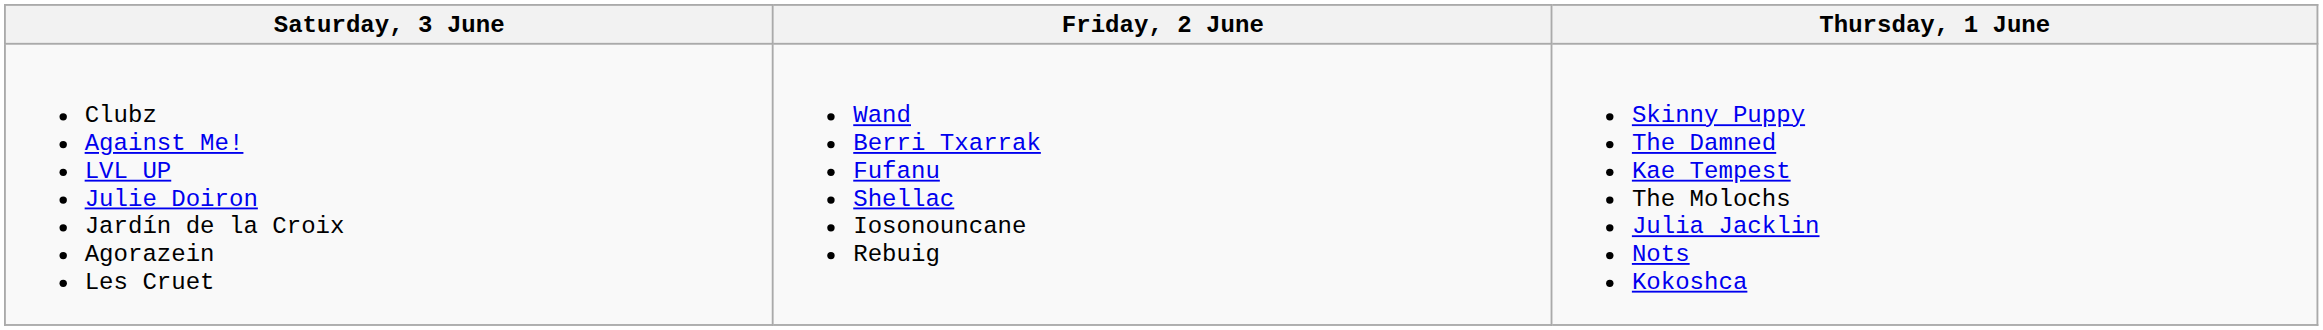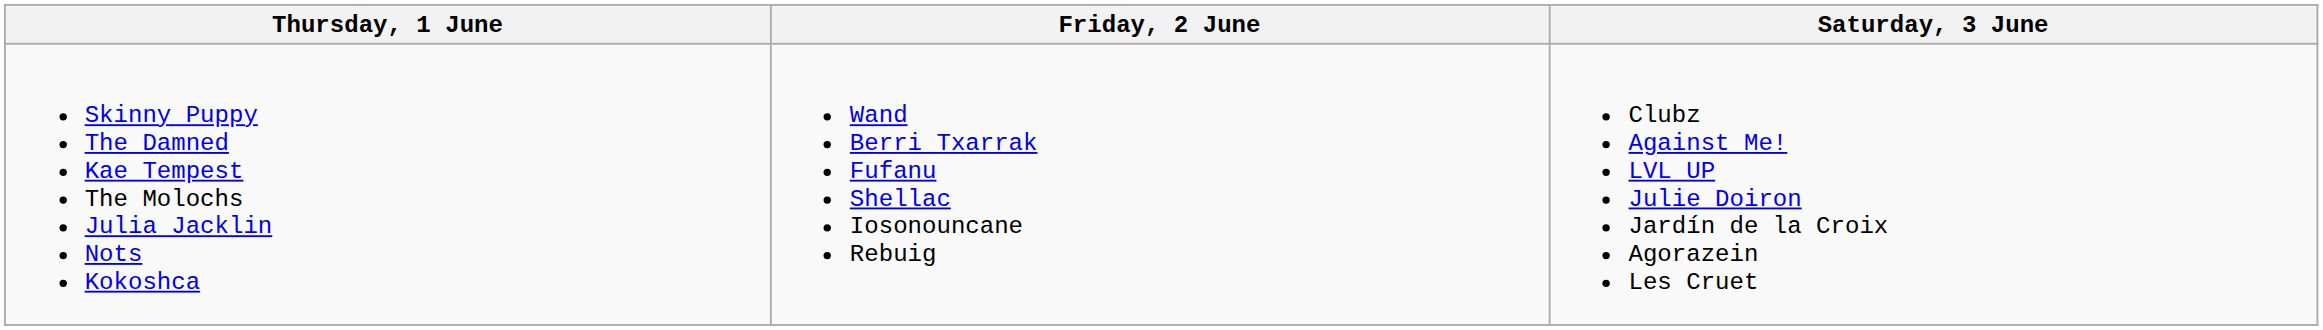columns swapped: (1935, 25) <-> (389, 25)
